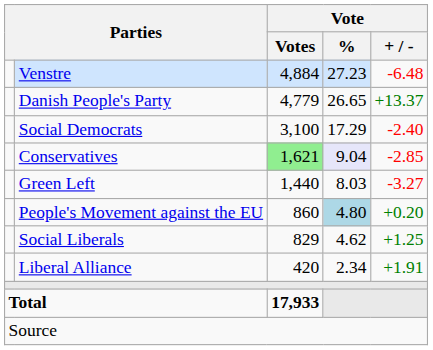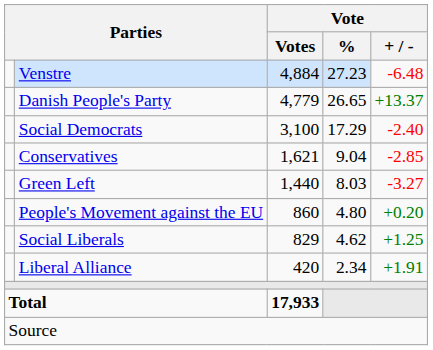(300, 156) lightgreen background -> (300, 156) no background
(351, 156) lavender background -> (351, 156) no background
(351, 211) lightblue background -> (351, 211) no background
